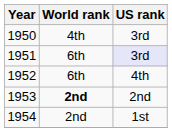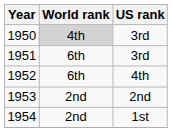(76, 35) no background -> (76, 35) lightgrey background
(140, 55) lavender background -> (140, 55) no background
(76, 96) bold -> (76, 96) normal
